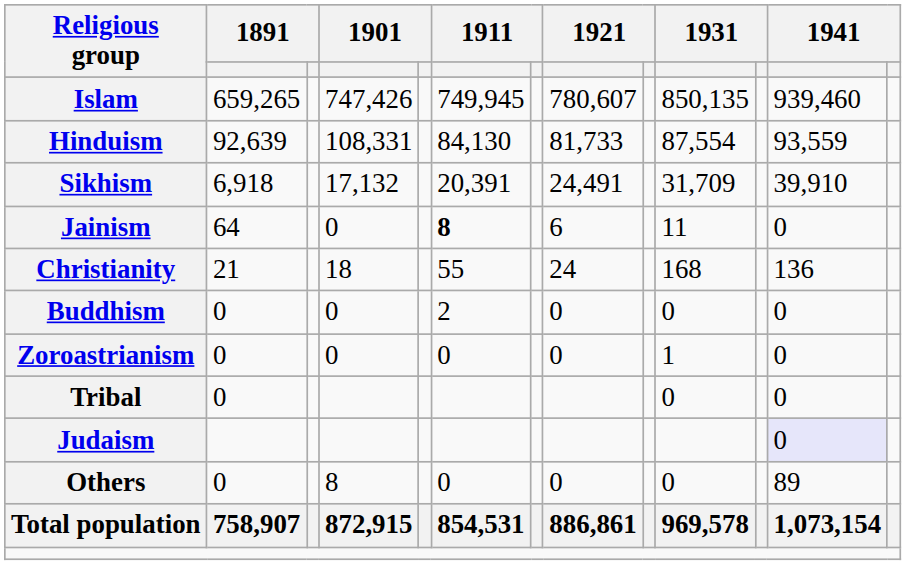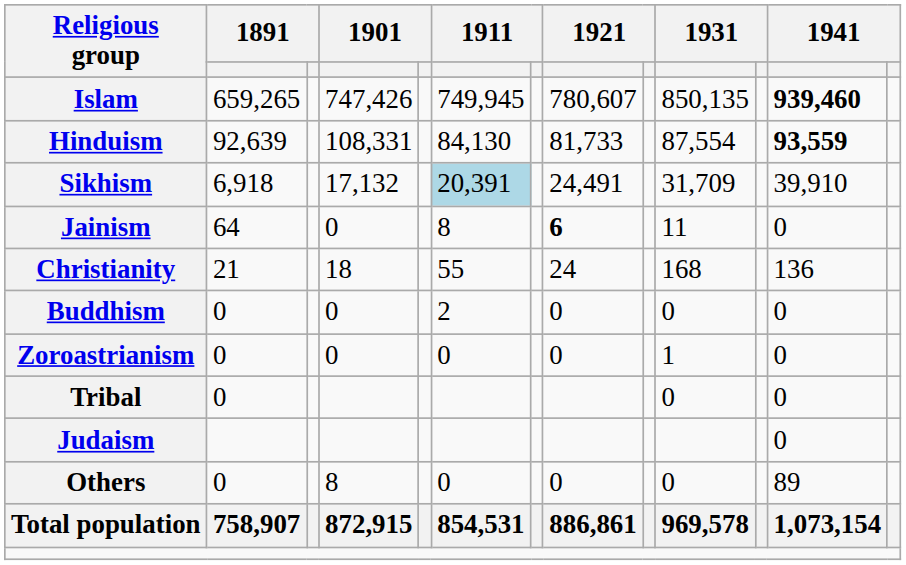(817, 98) normal -> (817, 98) bold
(811, 141) normal -> (811, 141) bold
(474, 183) no background -> (474, 183) lightblue background
(444, 226) bold -> (444, 226) normal
(556, 226) normal -> (556, 226) bold
(780, 439) lavender background -> (780, 439) no background
